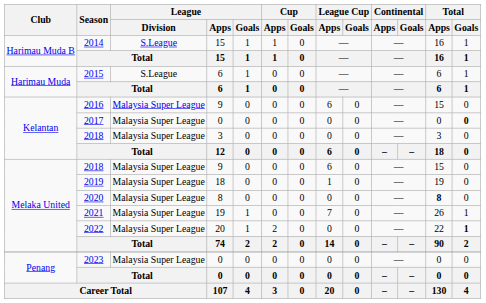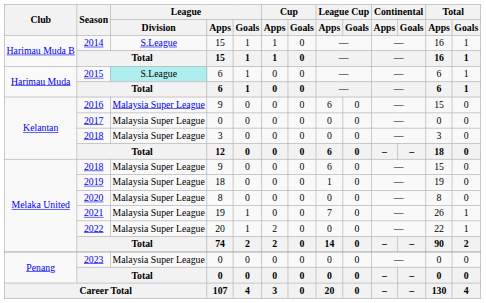(159, 74) no background -> (159, 74) paleturquoise background
(466, 120) bold -> (466, 120) normal
(439, 197) bold -> (439, 197) normal
(466, 228) bold -> (466, 228) normal
